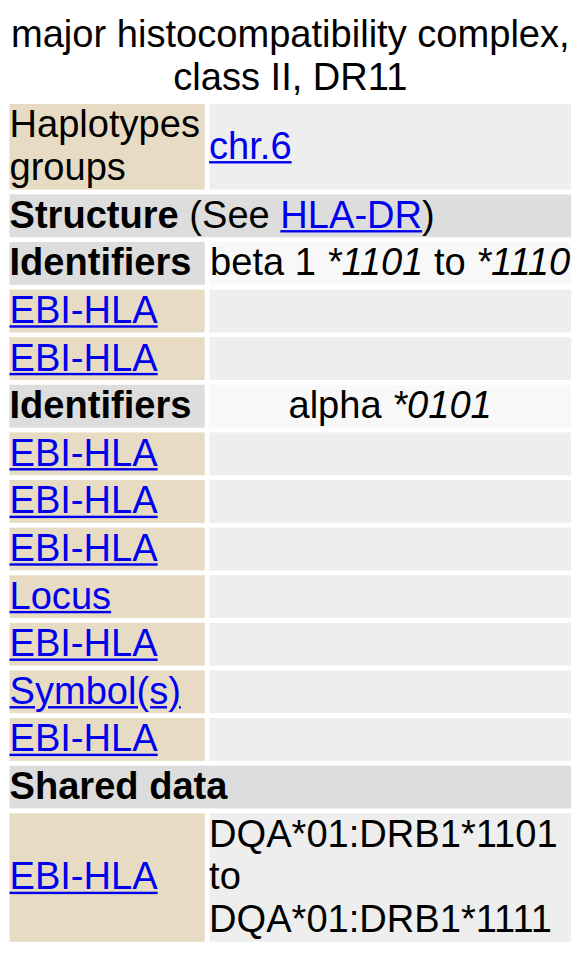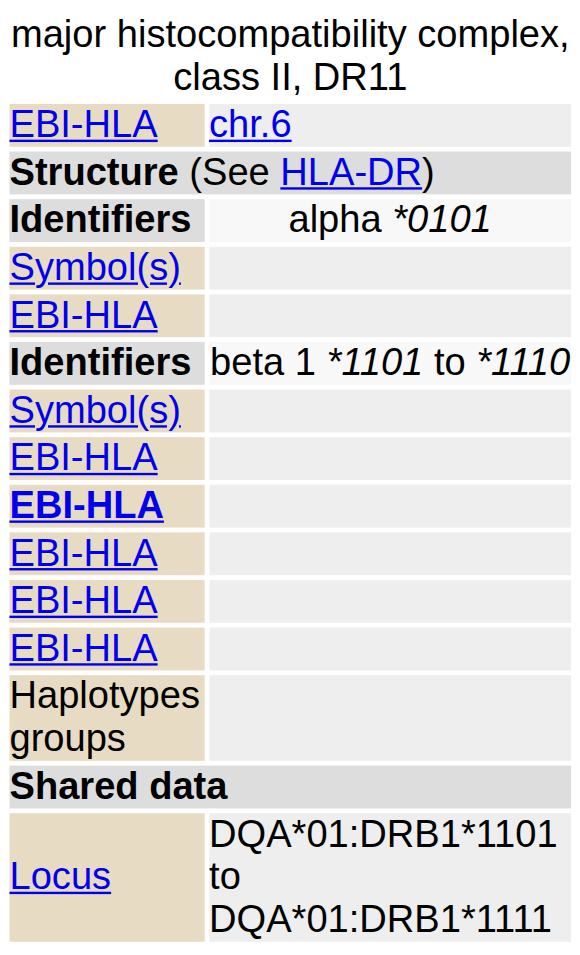(105, 146) Haplotypes groups -> (84, 124) EBI-HLA
(390, 263) beta 1 *1101 to *1110 -> (390, 221) alpha *0101
(84, 310) EBI-HLA -> (95, 267) Symbol(s)
(390, 406) alpha *0101 -> (390, 363) beta 1 *1101 to *1110
(84, 453) EBI-HLA -> (95, 410) Symbol(s)
(84, 548) normal -> (87, 505) bold
(60, 595) Locus -> (84, 553) EBI-HLA
(95, 691) Symbol(s) -> (84, 648) EBI-HLA
(84, 738) EBI-HLA -> (105, 717) Haplotypes groups
(84, 876) EBI-HLA -> (60, 876) Locus
